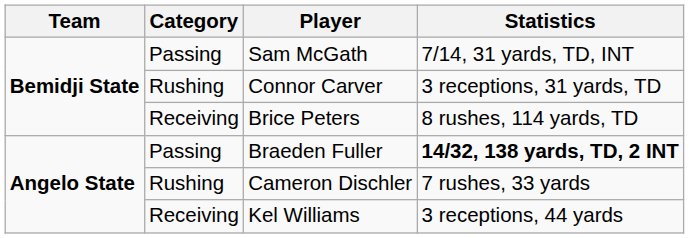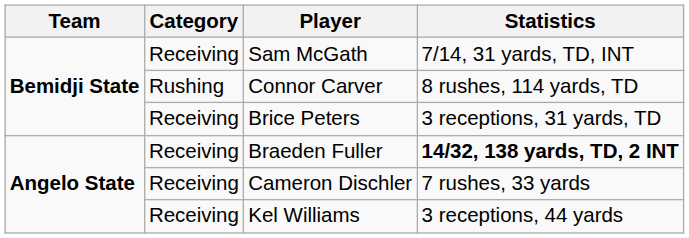(185, 53) Passing -> (194, 53) Receiving
(542, 86) 3 receptions, 31 yards, TD -> (530, 86) 8 rushes, 114 yards, TD
(530, 118) 8 rushes, 114 yards, TD -> (542, 118) 3 receptions, 31 yards, TD
(185, 151) Passing -> (194, 151) Receiving
(186, 183) Rushing -> (194, 183) Receiving
